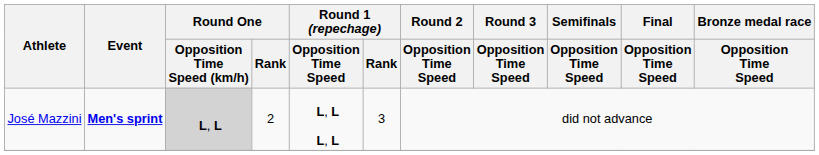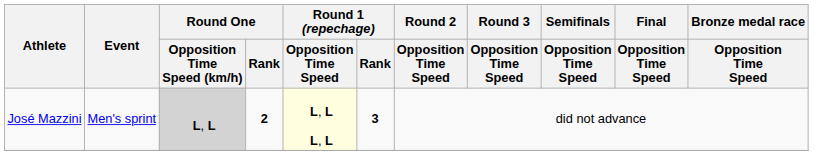(125, 120) bold -> (122, 120) normal
(271, 120) normal -> (264, 120) bold
(326, 127) no background -> (320, 127) lightyellow background
(381, 120) normal -> (375, 120) bold
